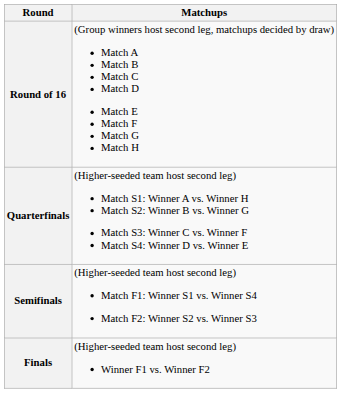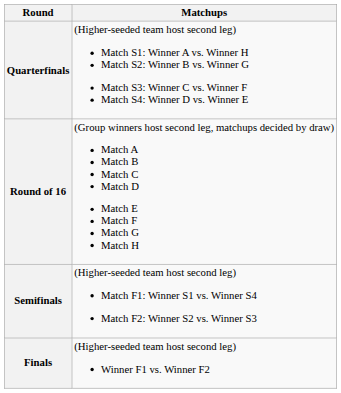rows swapped: (38, 94) <-> (38, 215)
